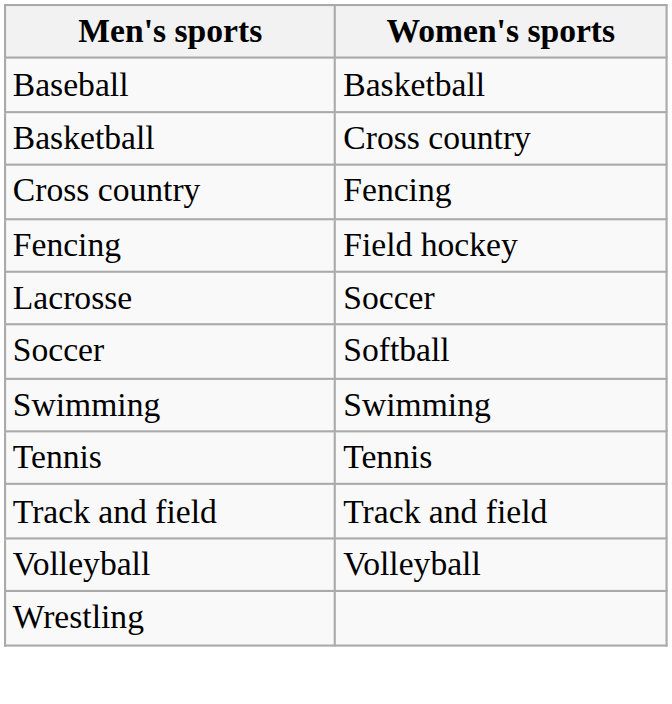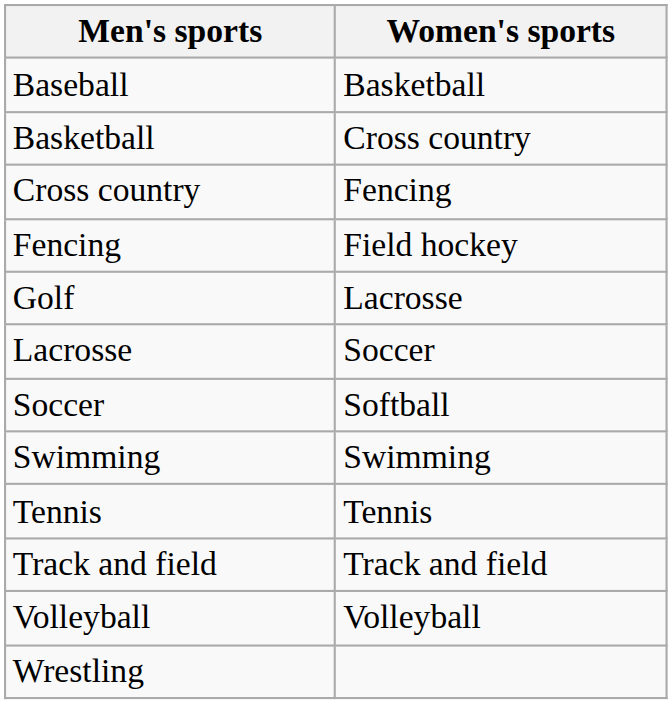+ row: (44, 297)
